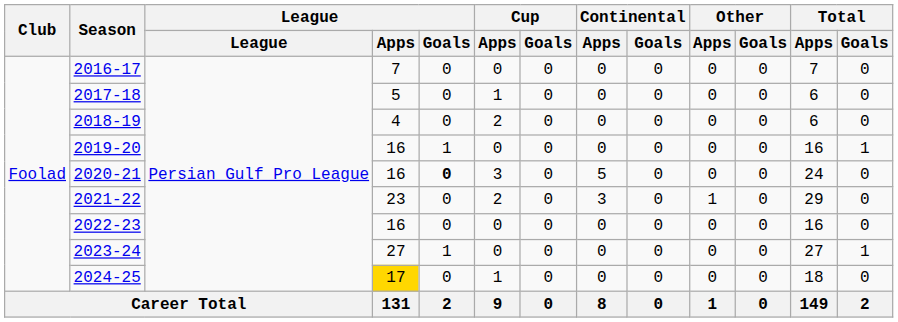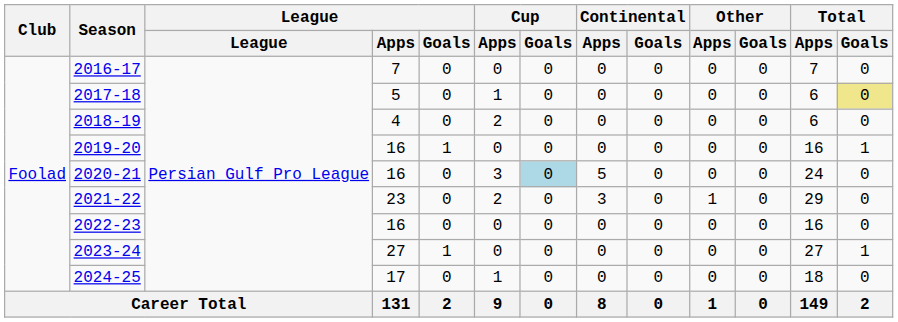(865, 96) no background -> (865, 96) khaki background
(447, 174) bold -> (447, 174) normal
(548, 174) no background -> (548, 174) lightblue background
(396, 278) gold background -> (396, 278) no background
